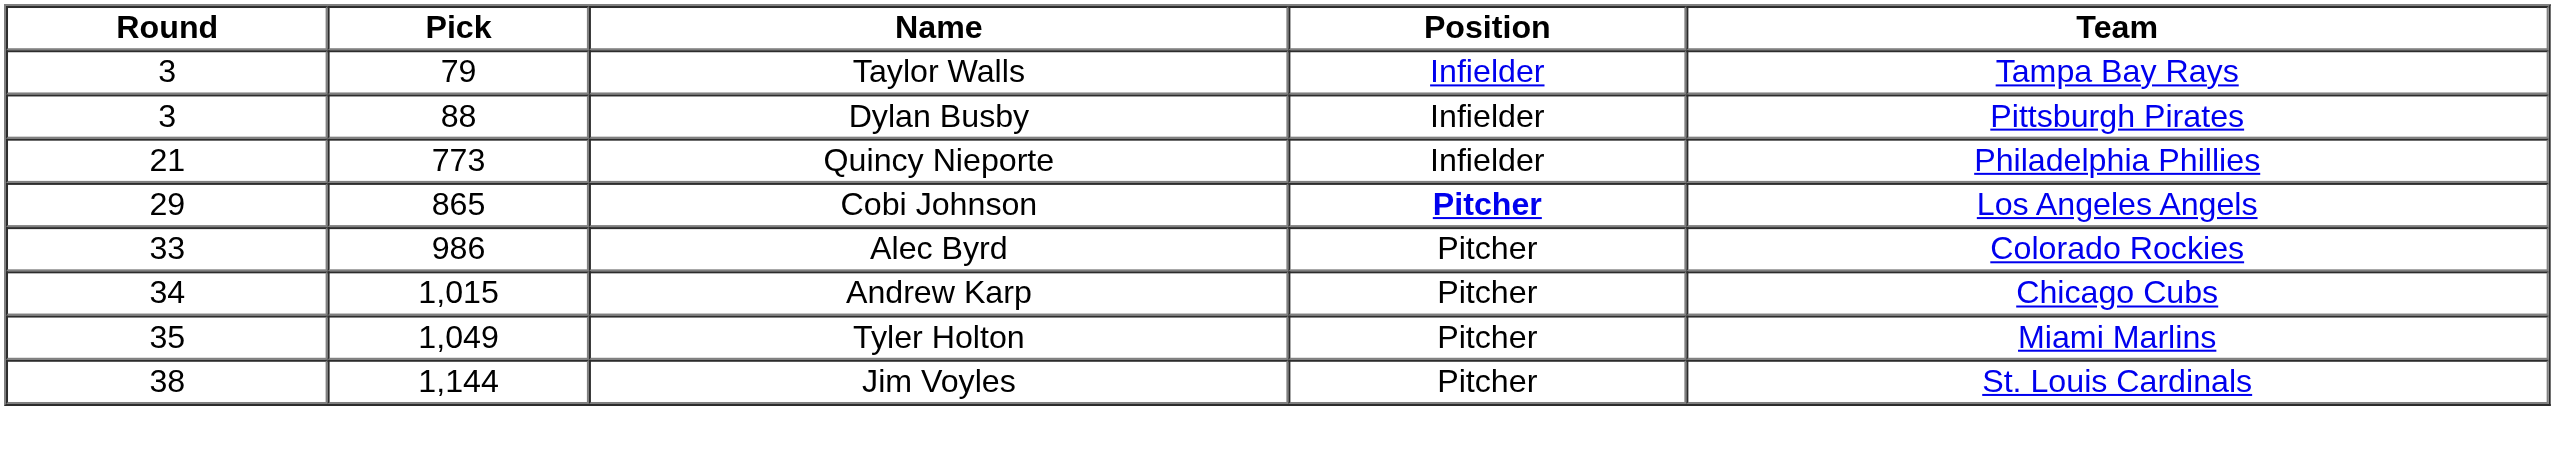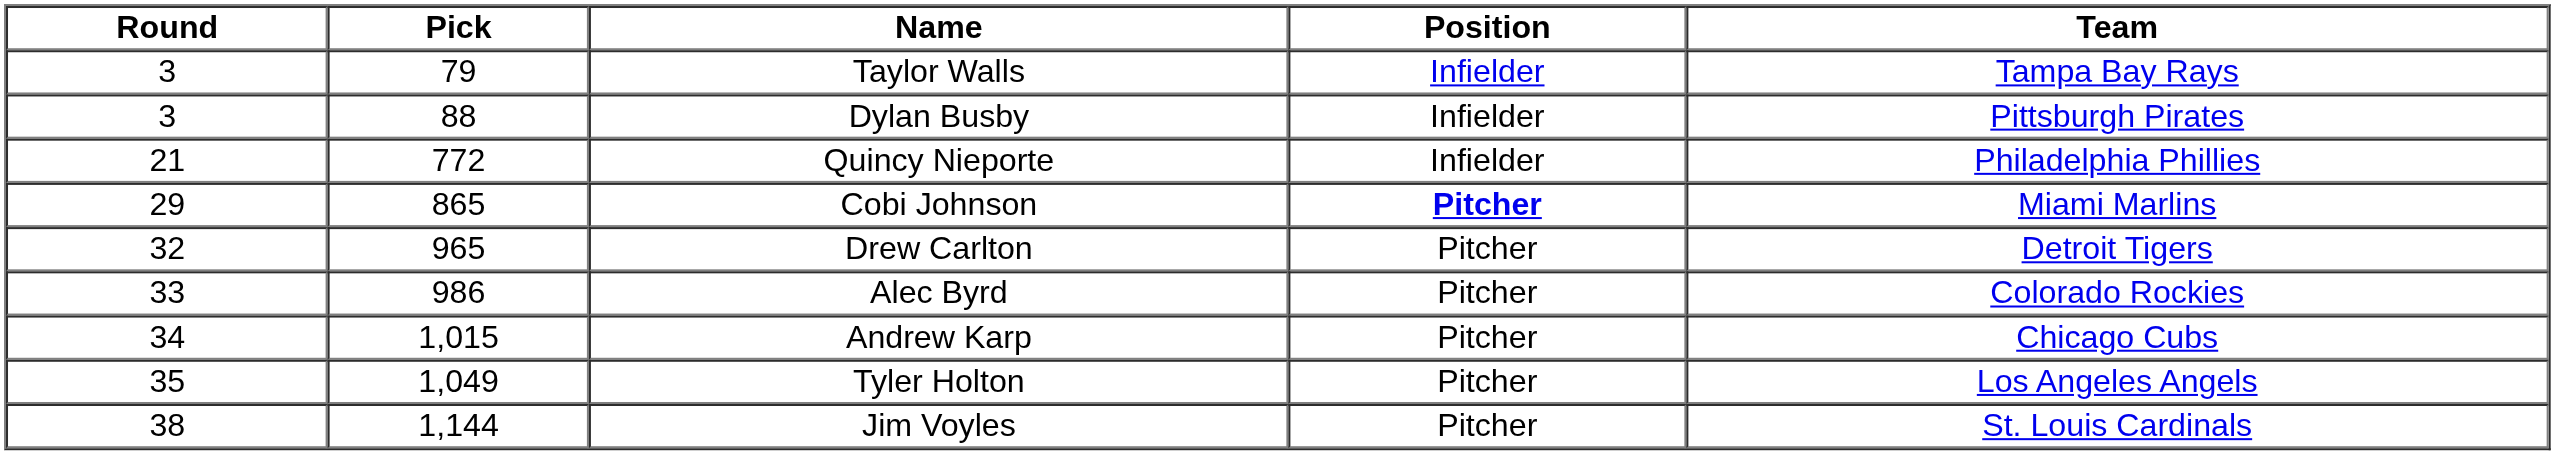(459, 160) 773 -> (459, 160) 772
(2117, 204) Los Angeles Angels -> (2117, 204) Miami Marlins
+ row: (939, 248)
(2117, 337) Miami Marlins -> (2117, 381) Los Angeles Angels
